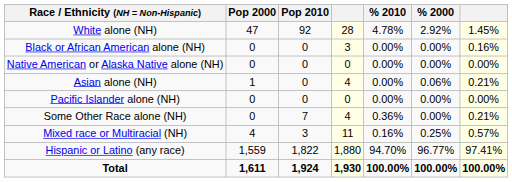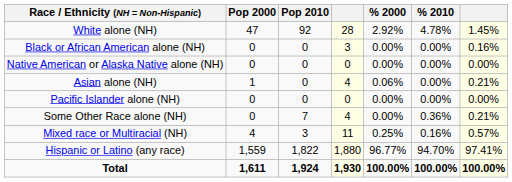columns swapped: (436, 13) <-> (388, 13)
